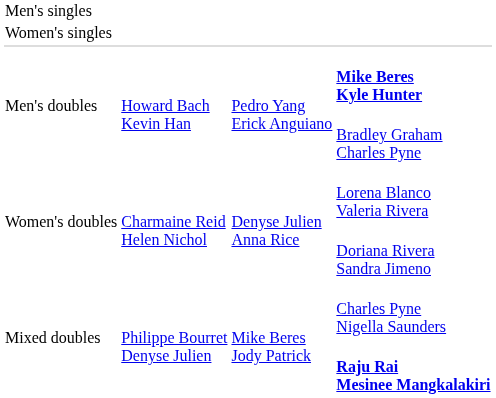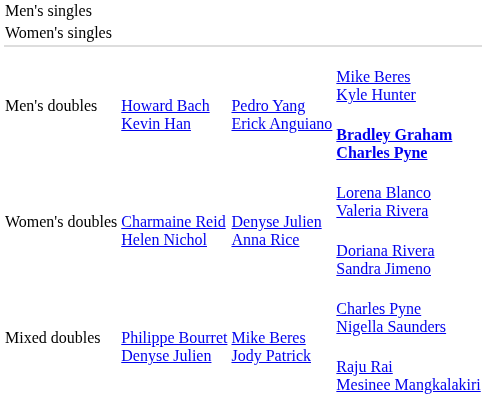(379, 86) bold -> (376, 86) normal
(389, 144) normal -> (394, 144) bold
(413, 376) bold -> (409, 376) normal
